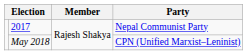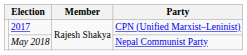(162, 27) Nepal Communist Party -> (178, 27) CPN (Unified Marxist–Leninist)
(178, 42) CPN (Unified Marxist–Leninist) -> (162, 42) Nepal Communist Party
